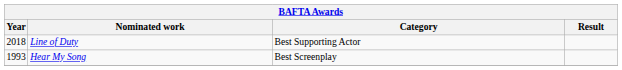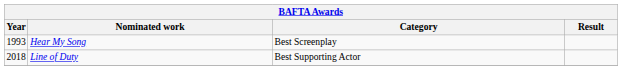rows swapped: (58, 57) <-> (54, 42)
